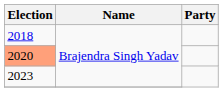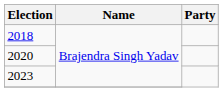(20, 55) lightsalmon background -> (20, 55) no background
